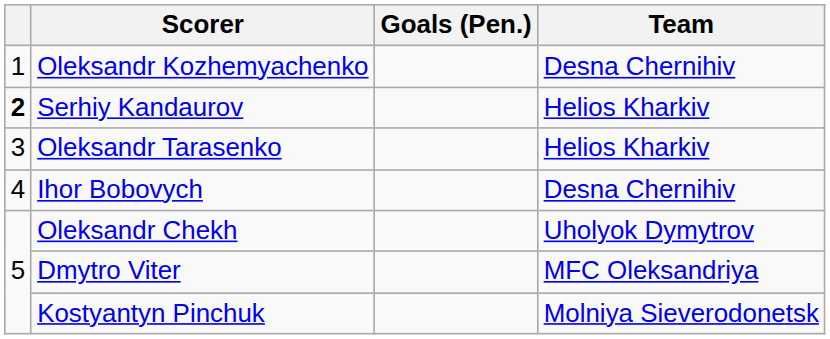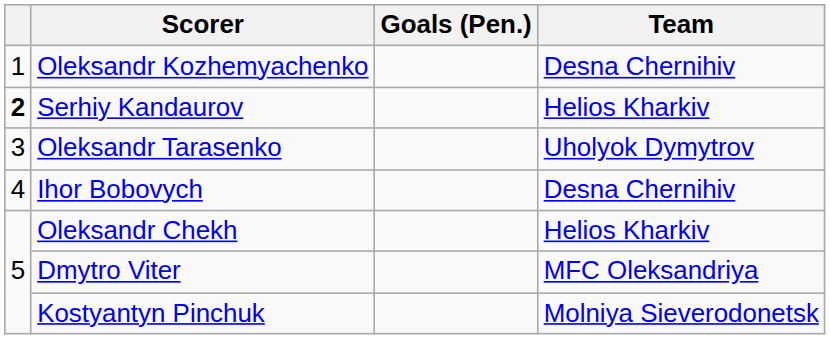(627, 148) Helios Kharkiv -> (649, 148) Uholyok Dymytrov
(649, 230) Uholyok Dymytrov -> (627, 230) Helios Kharkiv
